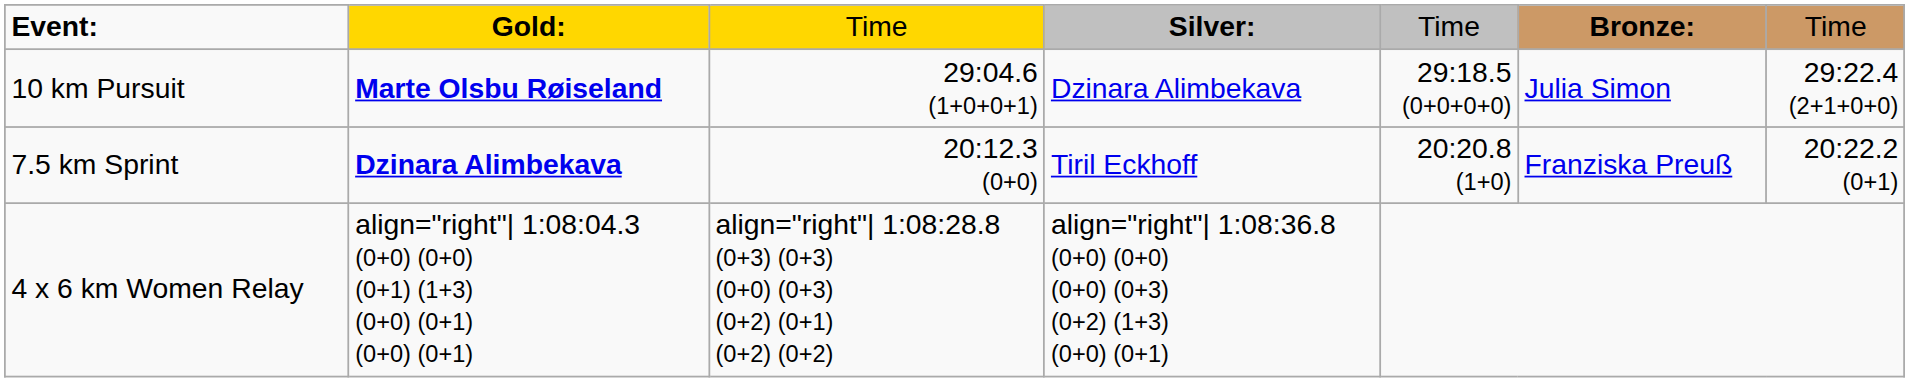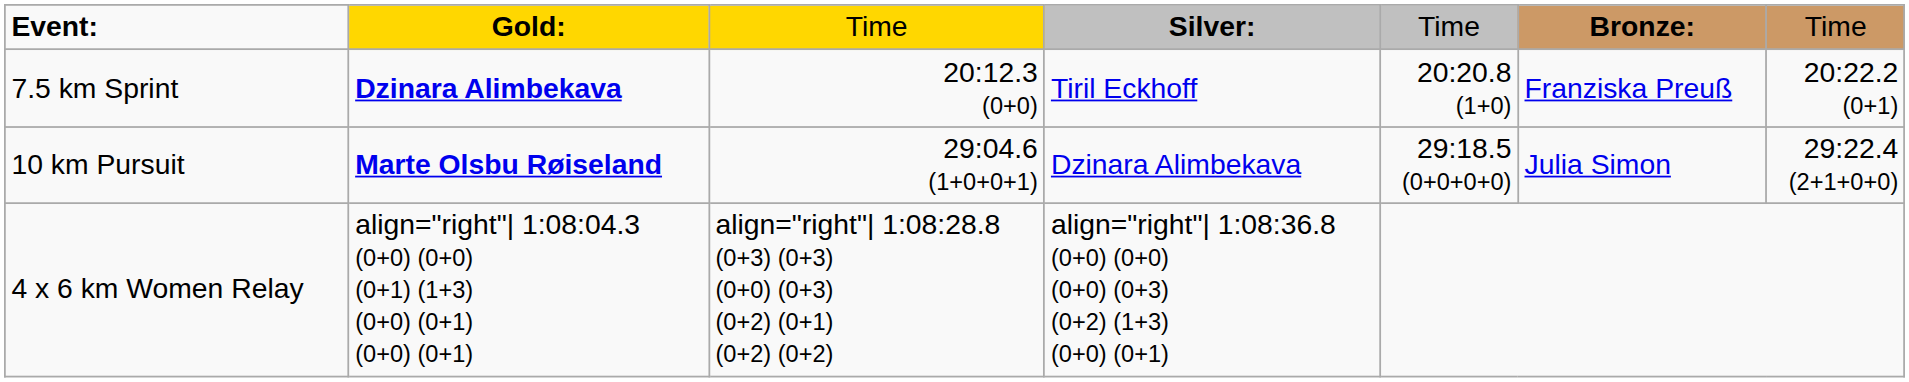rows swapped: (95, 164) <-> (98, 87)
